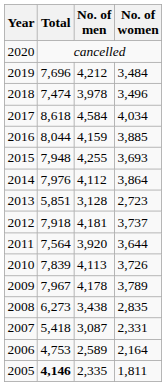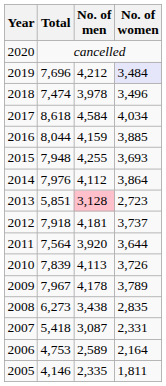(133, 72) no background -> (133, 72) lavender background
(92, 200) no background -> (92, 200) pink background
(56, 371) bold -> (56, 371) normal
